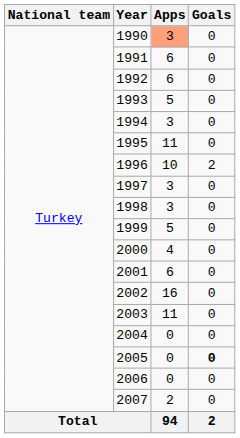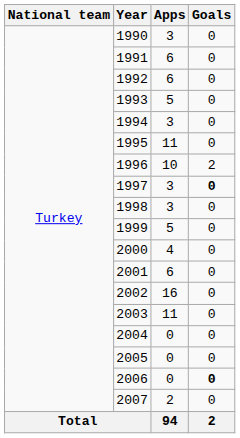(170, 37) lightsalmon background -> (170, 37) no background
(212, 186) normal -> (212, 186) bold
(212, 358) bold -> (212, 358) normal
(212, 379) normal -> (212, 379) bold
